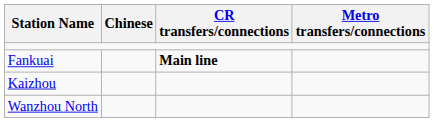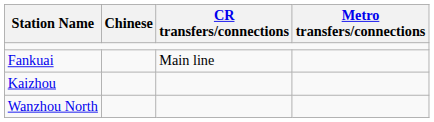(188, 60) bold -> (187, 60) normal
